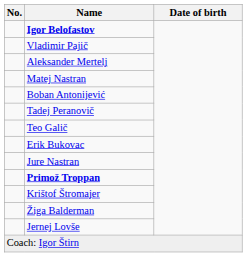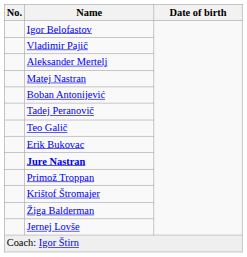(61, 29) bold -> (59, 29) normal
(53, 161) normal -> (56, 161) bold
(63, 177) bold -> (60, 177) normal
